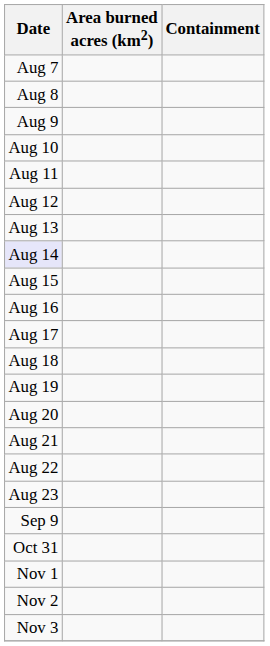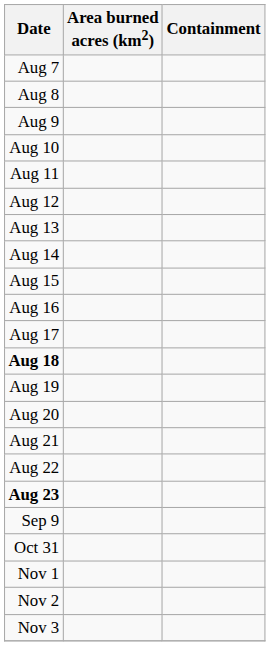(33, 254) lavender background -> (34, 254) no background
(33, 360) normal -> (34, 360) bold
(33, 494) normal -> (34, 494) bold
